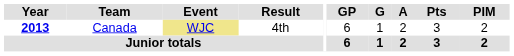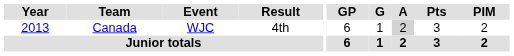(35, 27) bold -> (35, 27) normal
(201, 27) khaki background -> (201, 27) no background
(403, 27) no background -> (403, 27) lightgrey background
